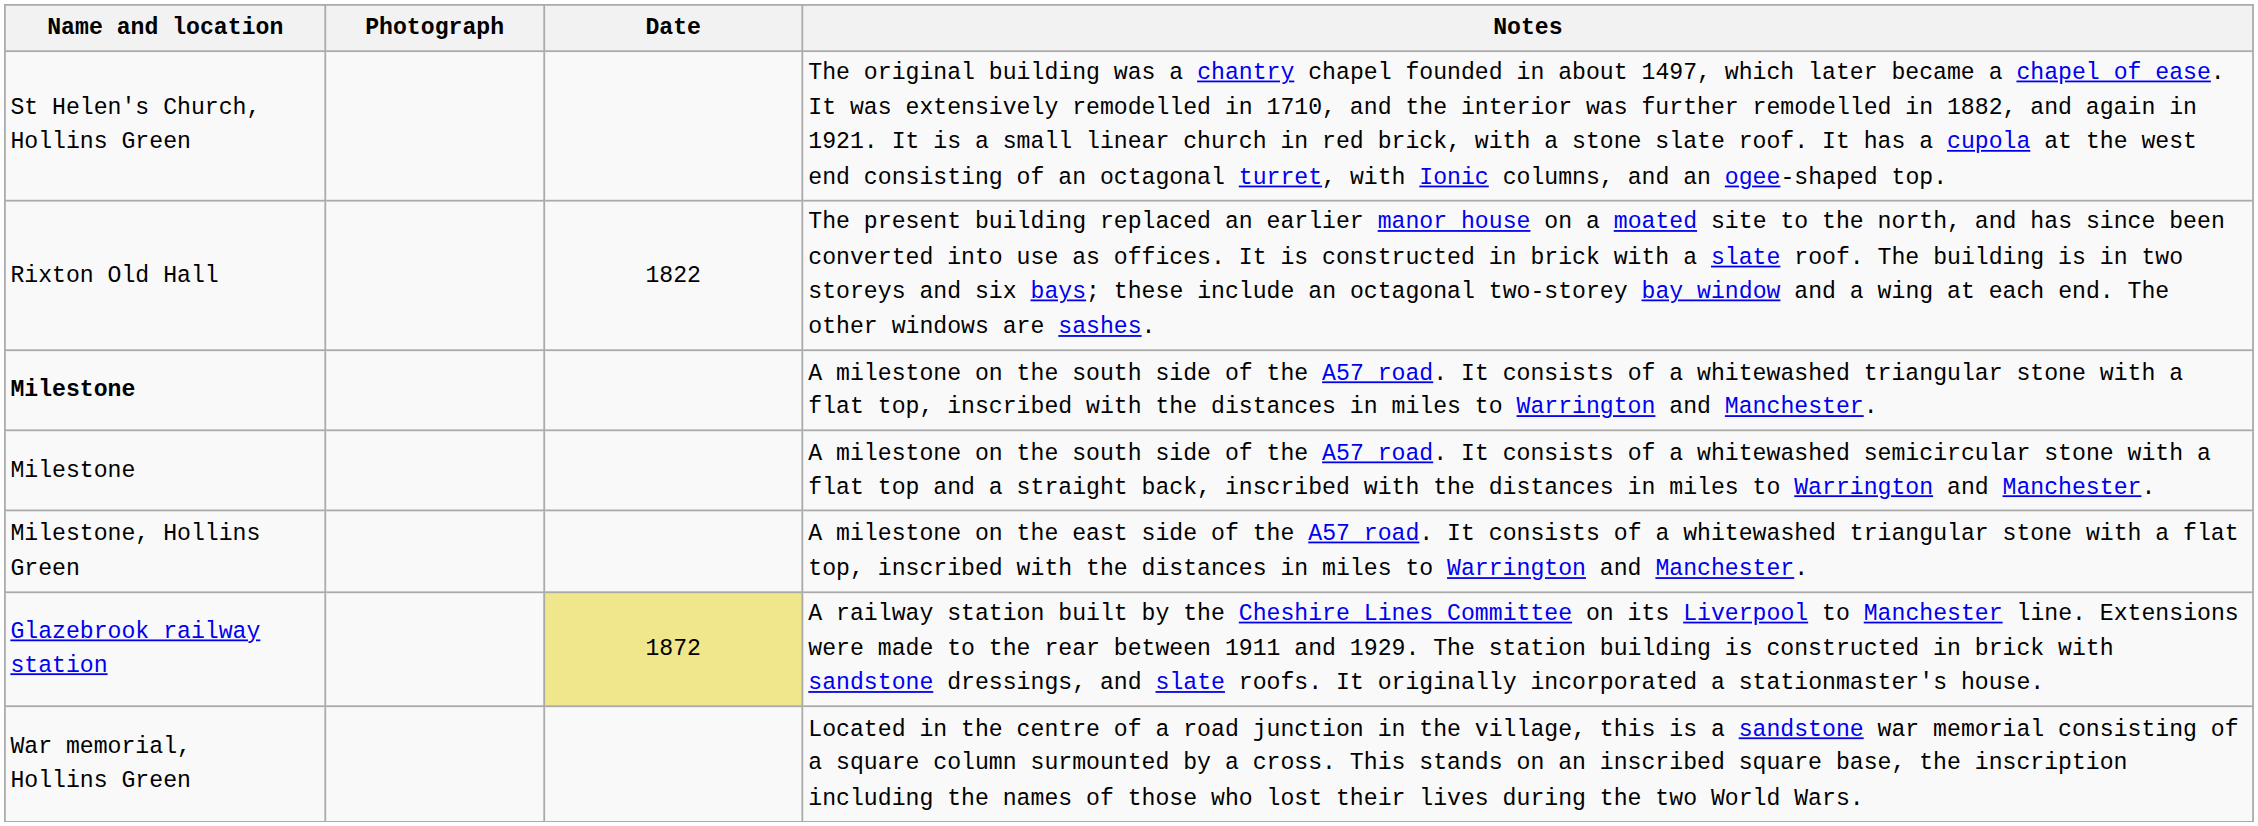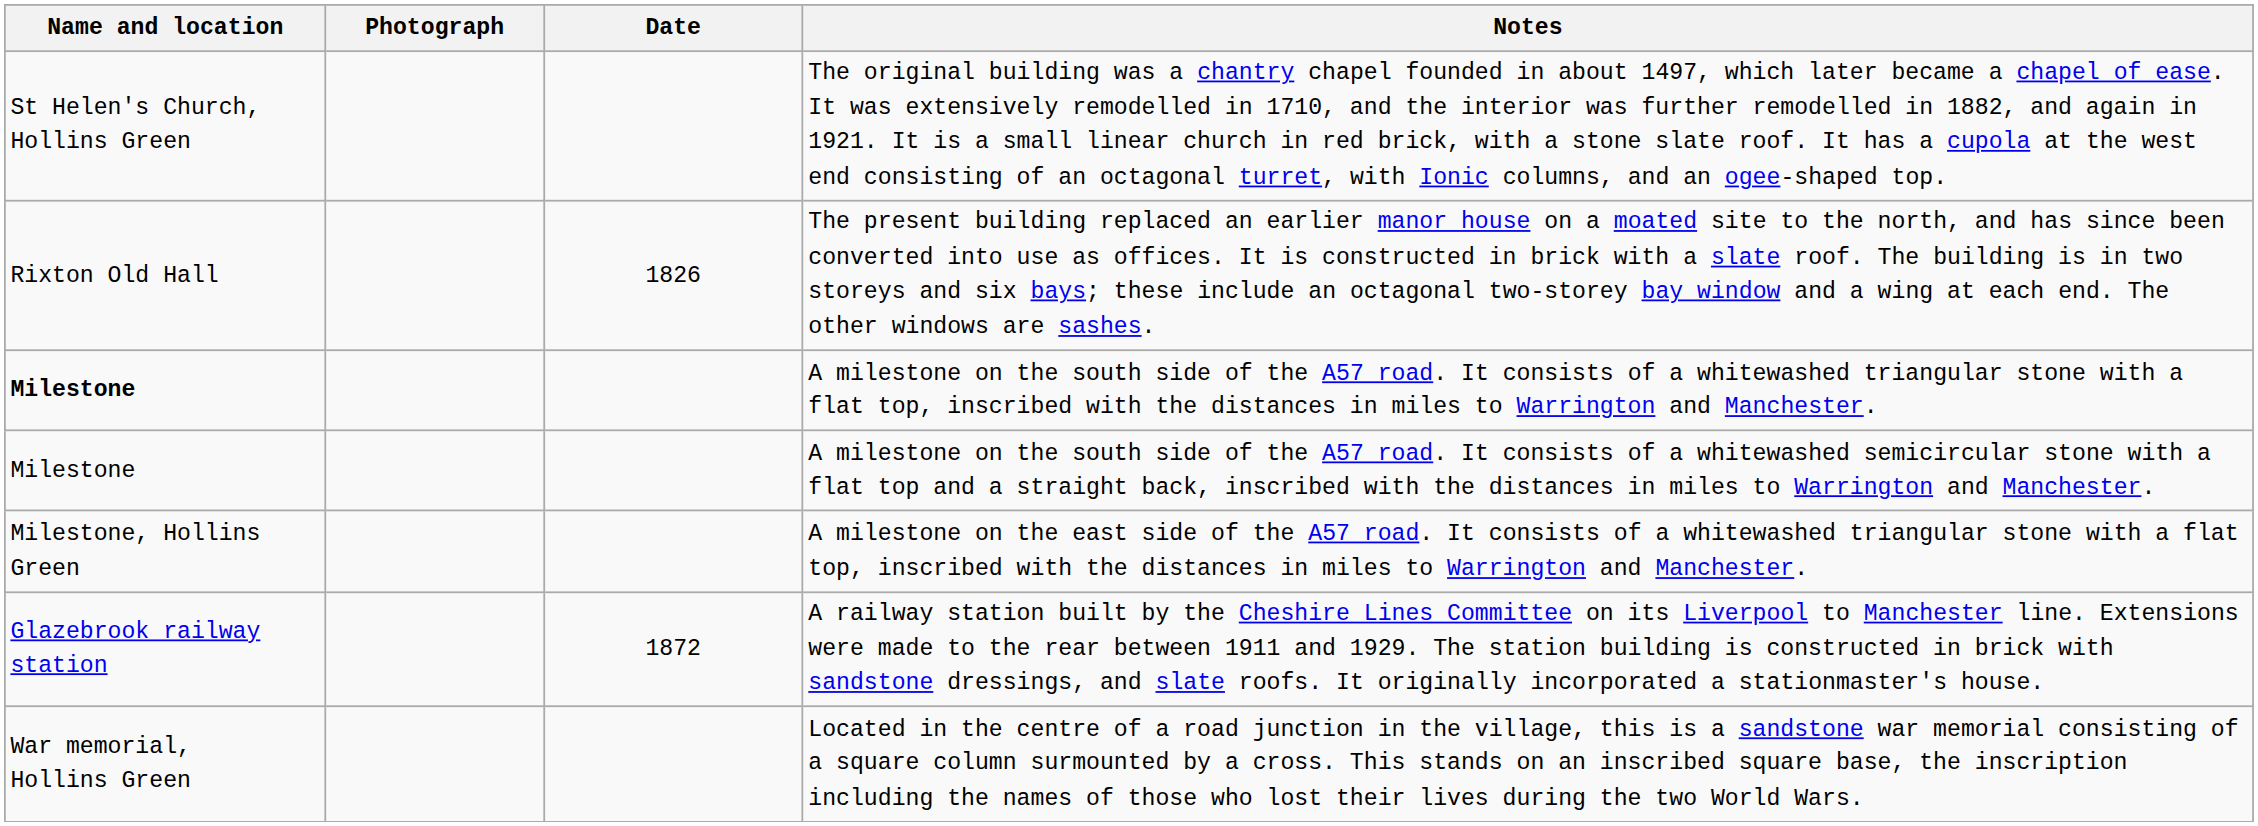(673, 275) 1822 -> (673, 275) 1826
(673, 649) khaki background -> (673, 649) no background
